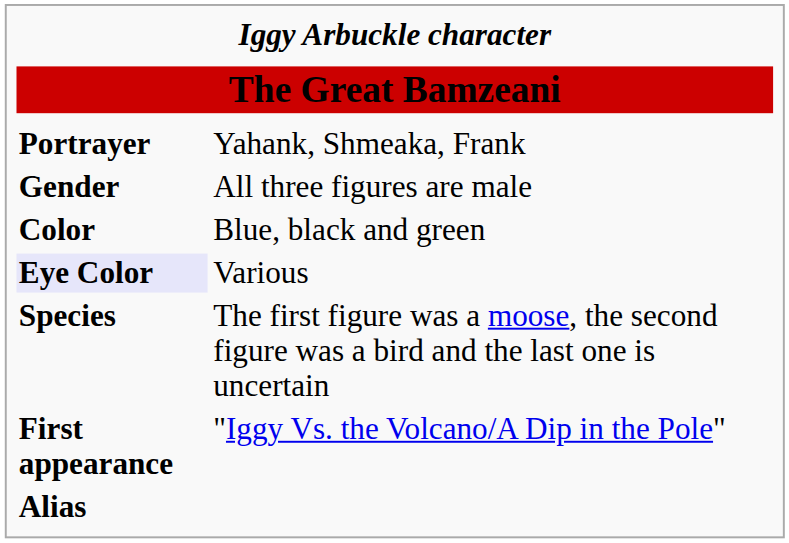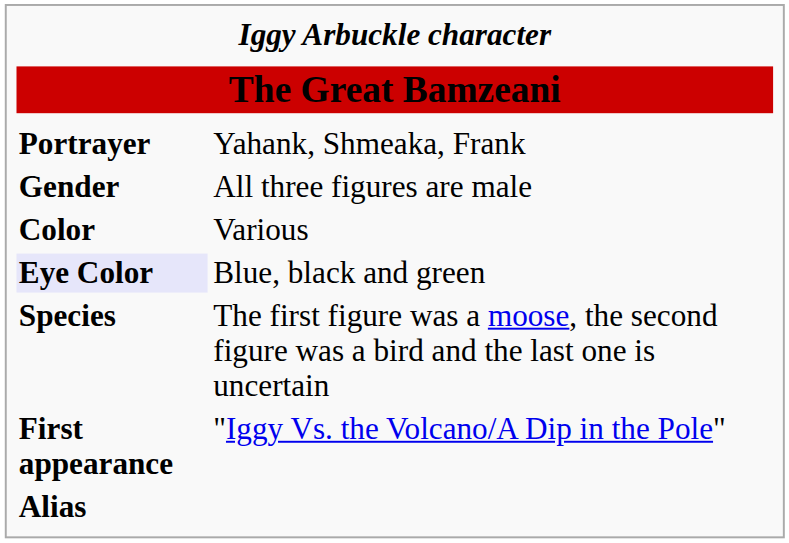(349, 230) Blue, black and green -> (261, 230) Various
(261, 272) Various -> (349, 272) Blue, black and green
